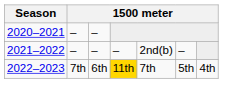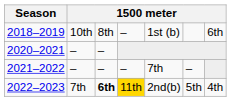+ row: (36, 32)
(156, 50) 2nd(b) -> (155, 68) 7th
(99, 68) normal -> (106, 87) bold
(148, 68) 7th -> (164, 87) 2nd(b)
